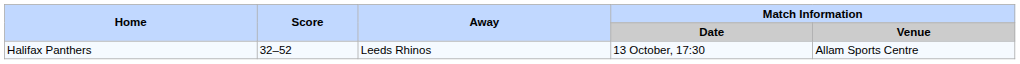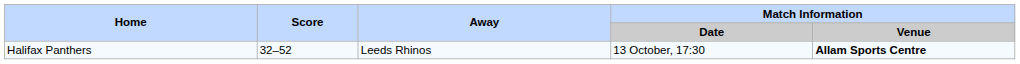(867, 50) normal -> (871, 50) bold
